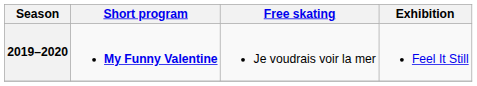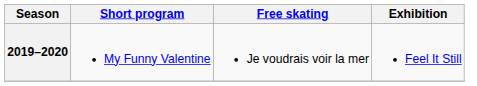(146, 59) bold -> (142, 59) normal
